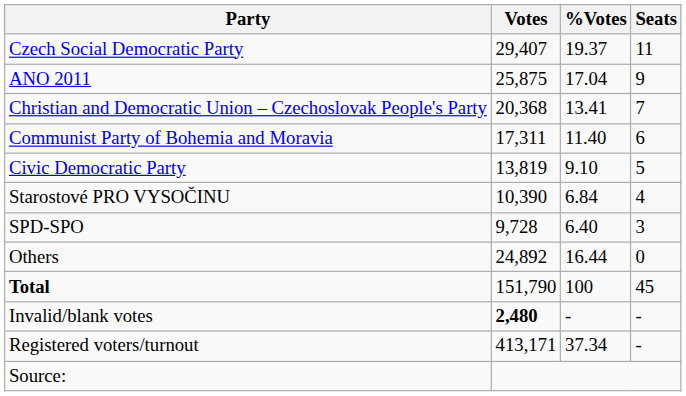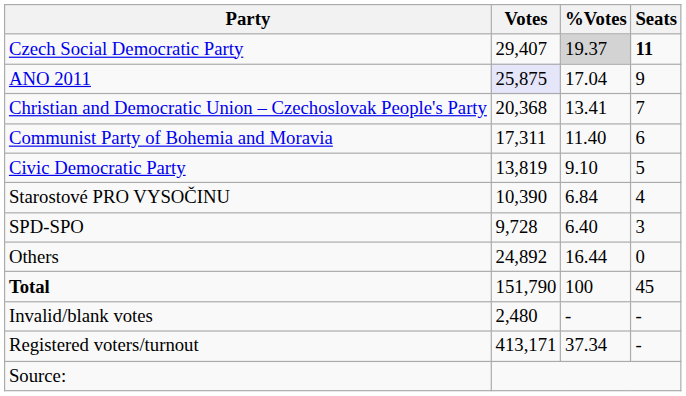(586, 49) no background -> (586, 49) lightgrey background
(644, 49) normal -> (644, 49) bold
(521, 78) no background -> (521, 78) lavender background
(517, 316) bold -> (517, 316) normal
